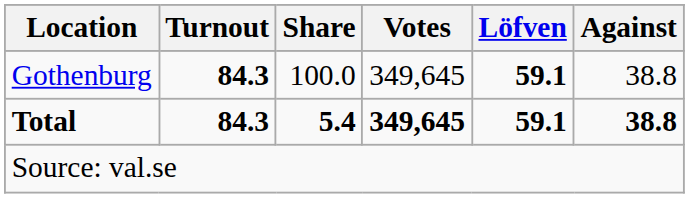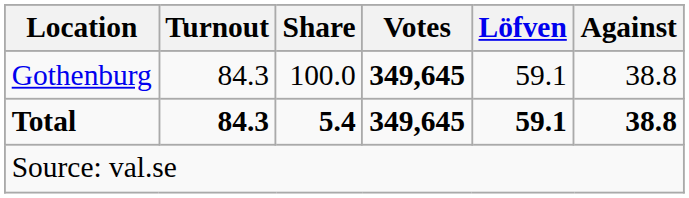(243, 74) bold -> (243, 74) normal
(417, 74) normal -> (417, 74) bold
(541, 74) bold -> (541, 74) normal
